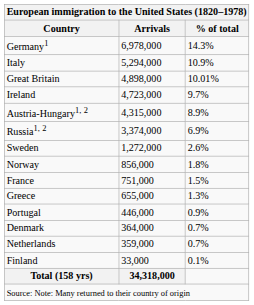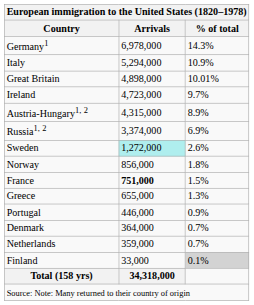(141, 148) no background -> (141, 148) paleturquoise background
(138, 180) normal -> (138, 180) bold
(198, 260) no background -> (198, 260) lightgrey background
